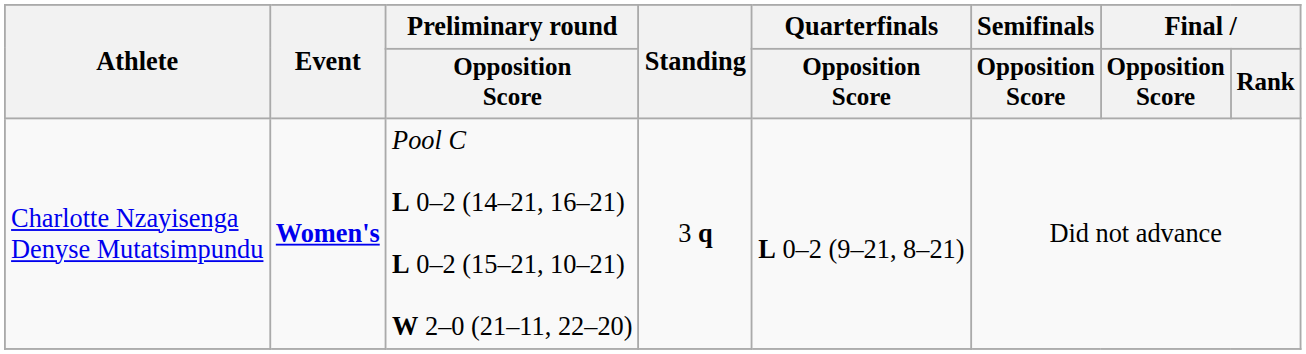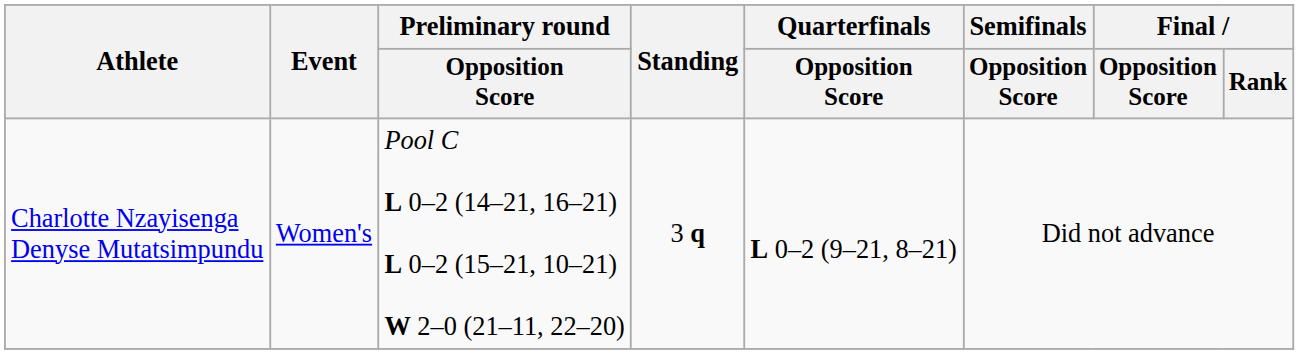(328, 233) bold -> (324, 233) normal
